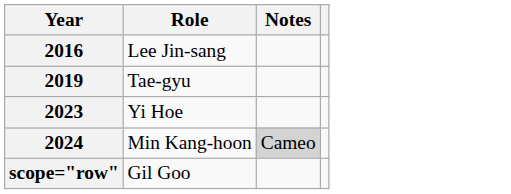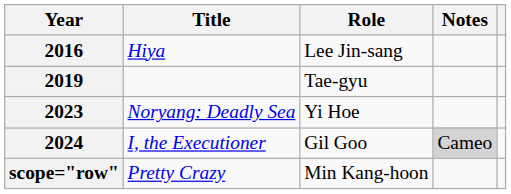+ column: (211, 19)
(190, 142) Min Kang-hoon -> (336, 142) Gil Goo
(159, 173) Gil Goo -> (366, 173) Min Kang-hoon
